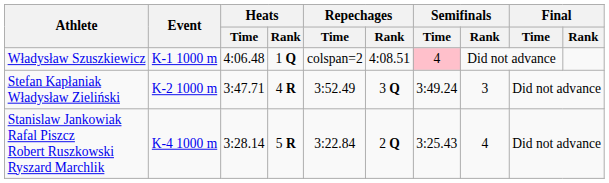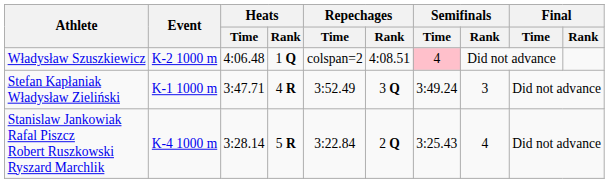(185, 59) K-1 1000 m -> (185, 59) K-2 1000 m
(185, 89) K-2 1000 m -> (185, 89) K-1 1000 m
